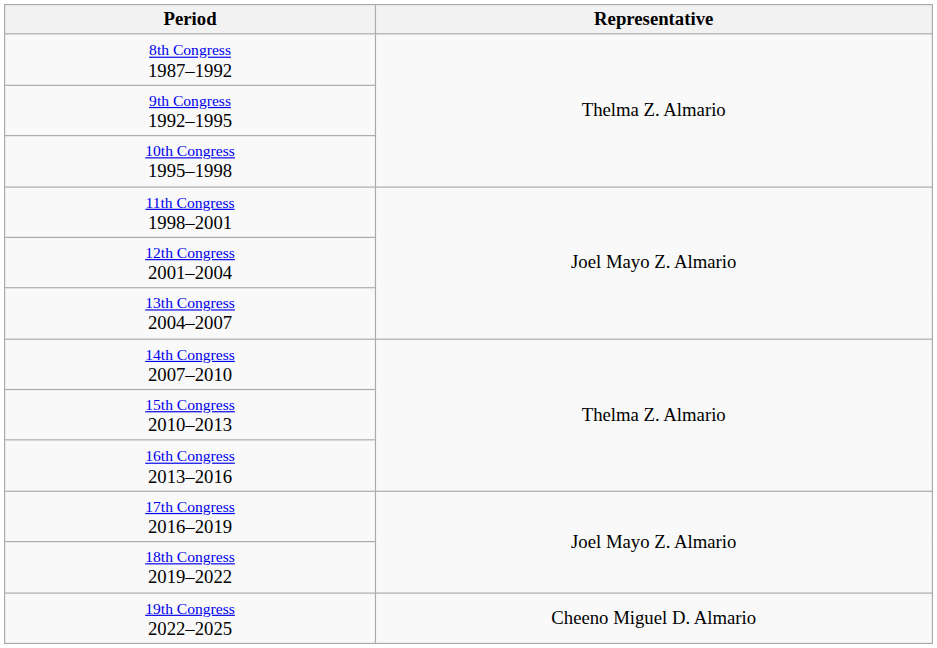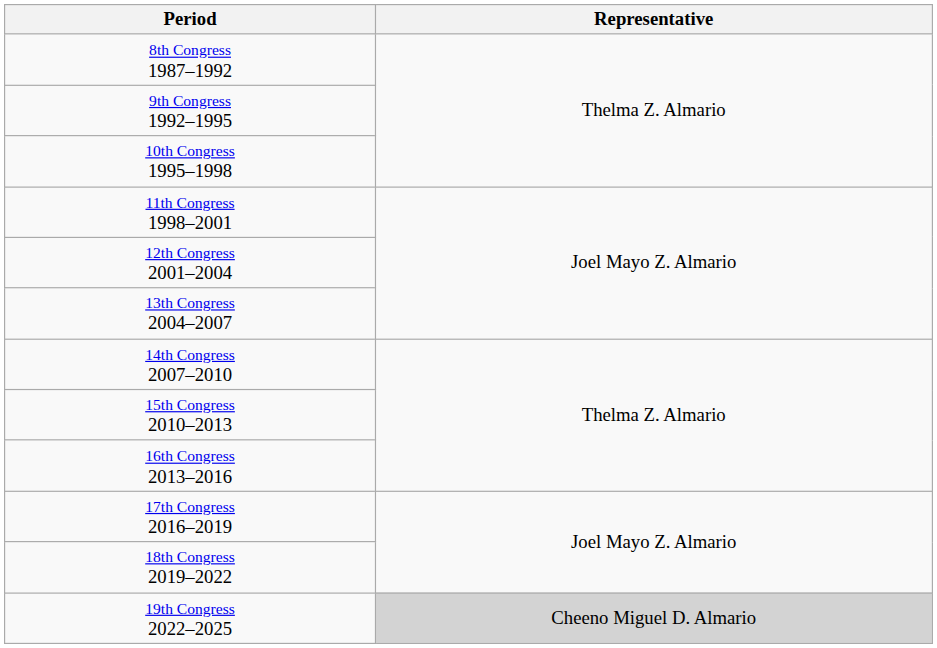(654, 617) no background -> (654, 617) lightgrey background
